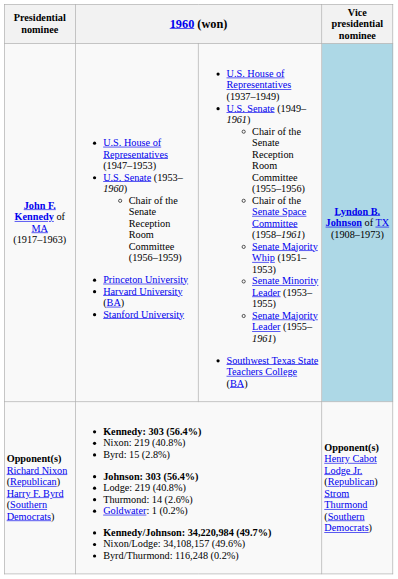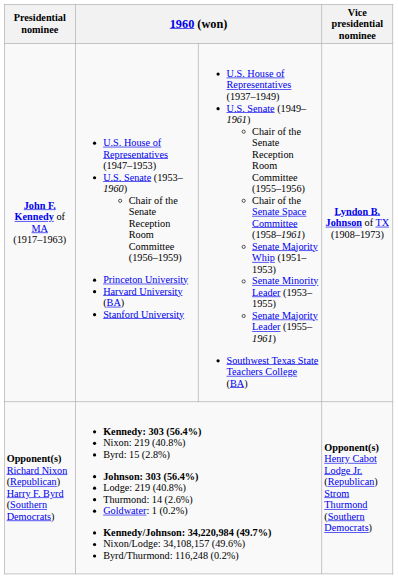(357, 222) lightblue background -> (357, 222) no background
